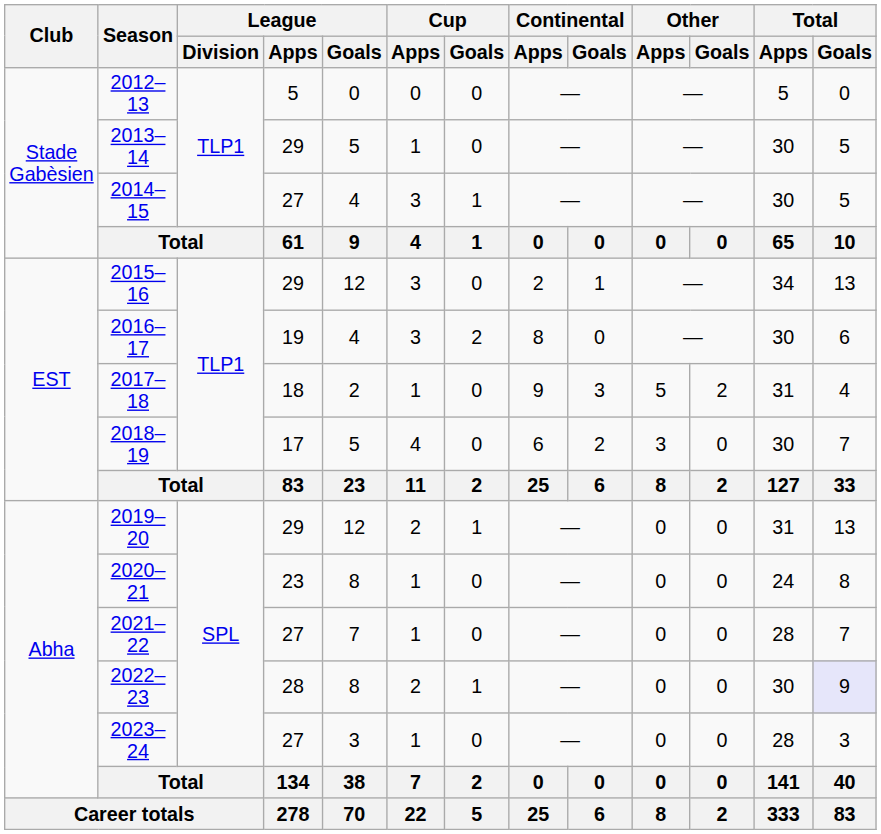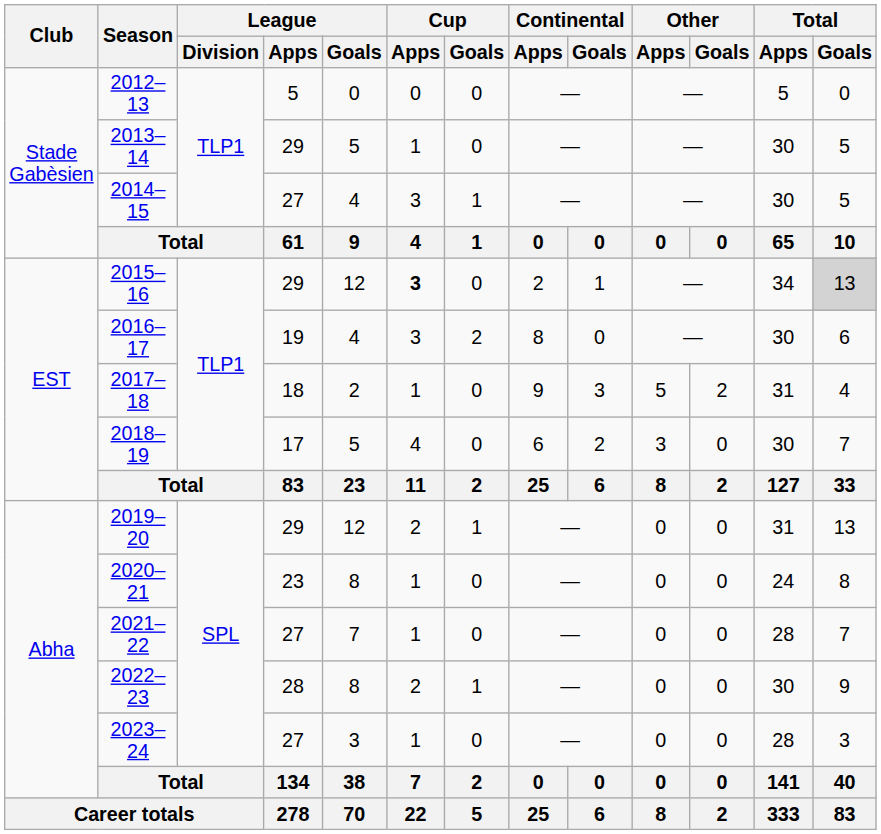(416, 284) normal -> (416, 284) bold
(845, 284) no background -> (845, 284) lightgrey background
(845, 687) lavender background -> (845, 687) no background
